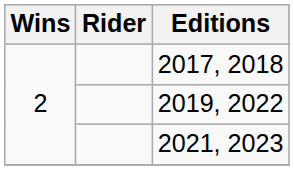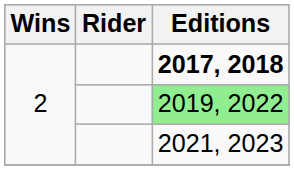(221, 64) normal -> (221, 64) bold
(221, 104) no background -> (221, 104) lightgreen background
